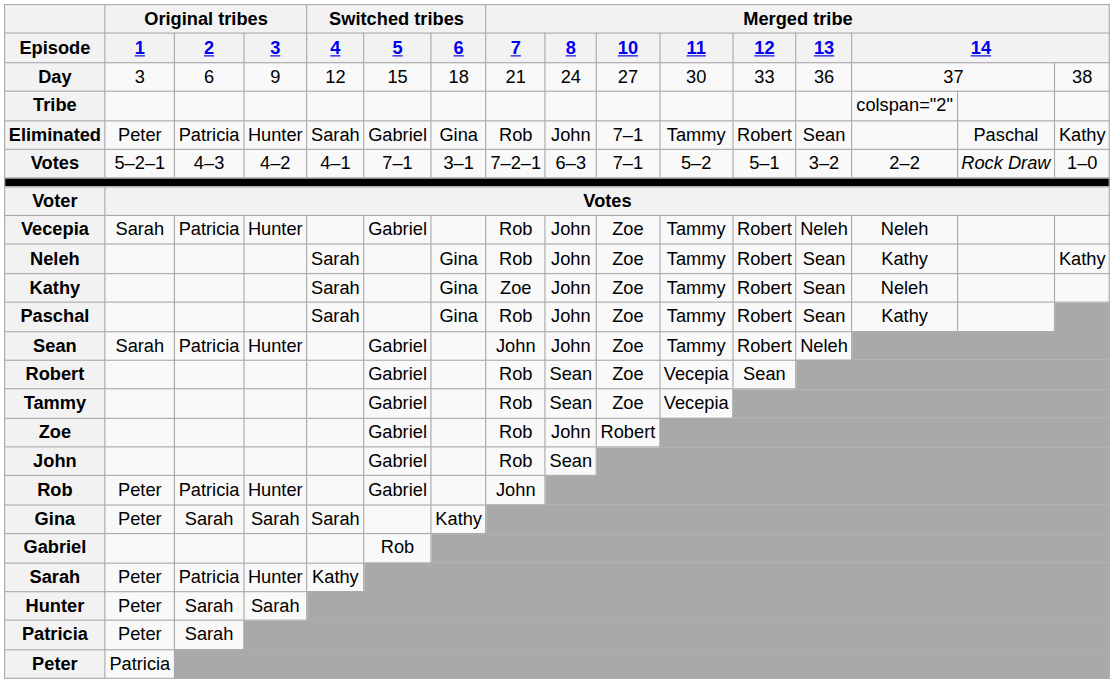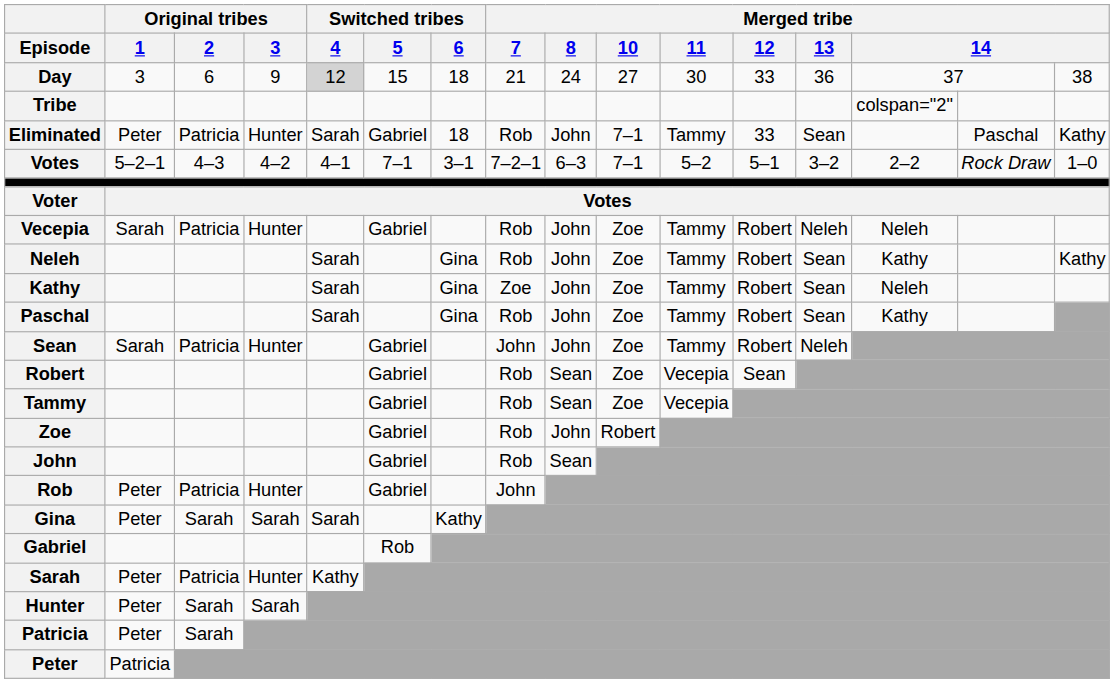(335, 76) no background -> (335, 76) lightgrey background
(459, 134) Gina -> (459, 134) 18
(764, 134) Robert -> (764, 134) 33
